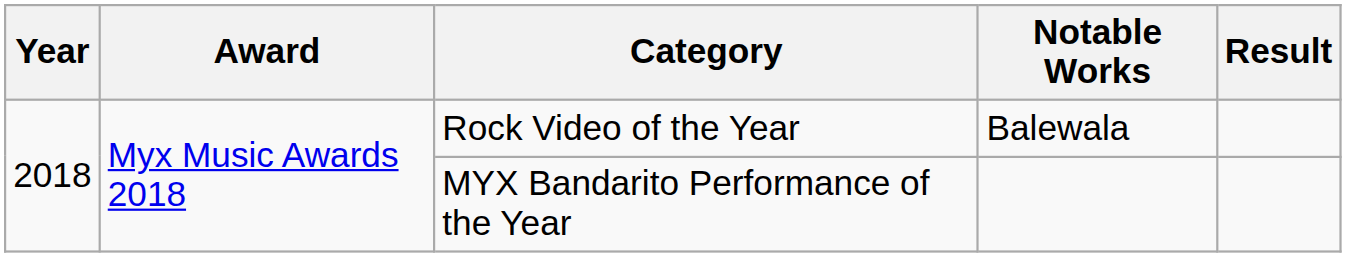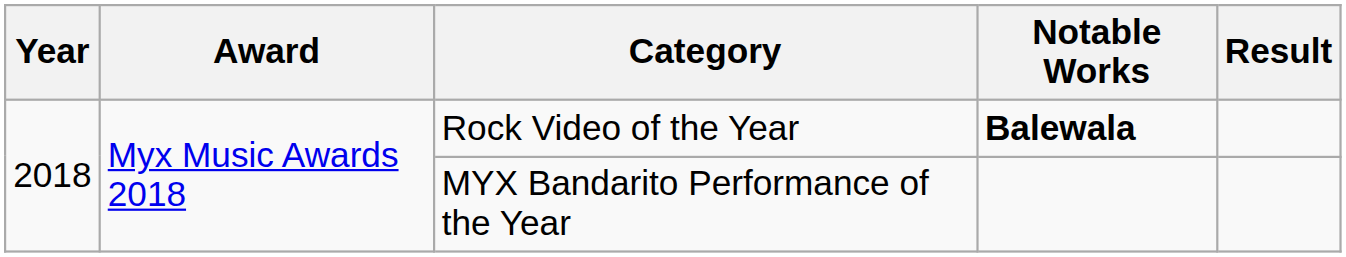(1058, 127) normal -> (1060, 127) bold
